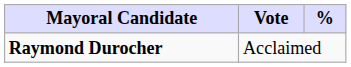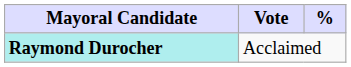(86, 47) no background -> (86, 47) paleturquoise background
